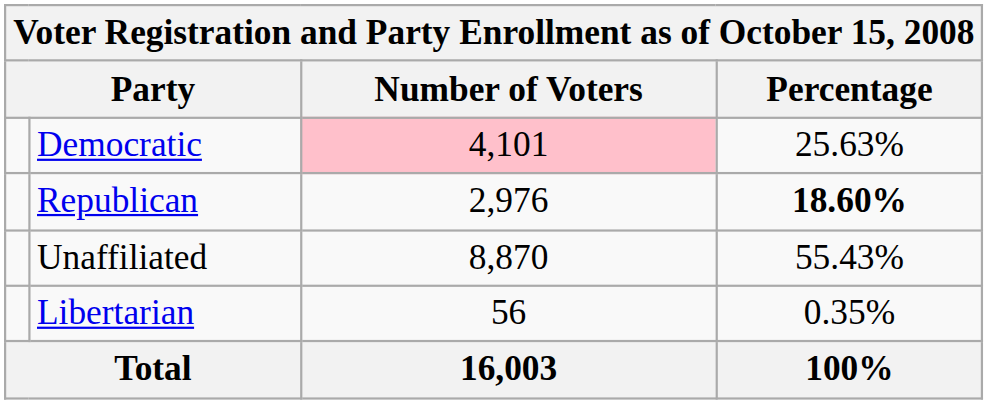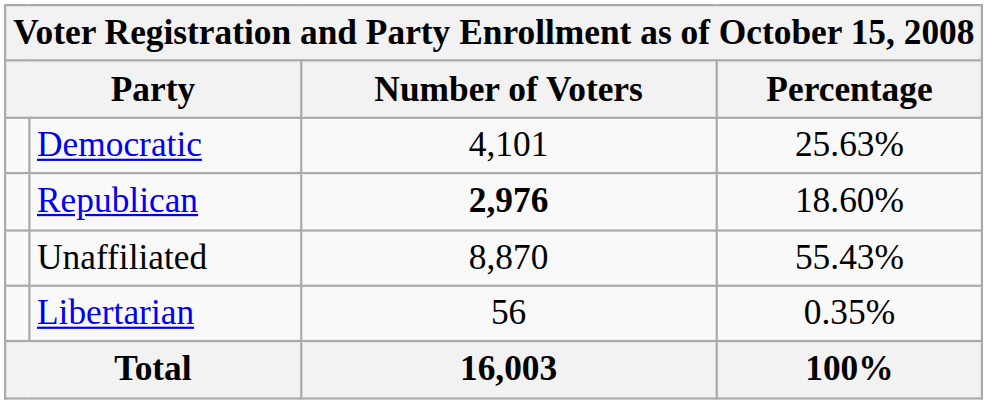(509, 144) pink background -> (509, 144) no background
(509, 200) normal -> (509, 200) bold
(849, 200) bold -> (849, 200) normal
